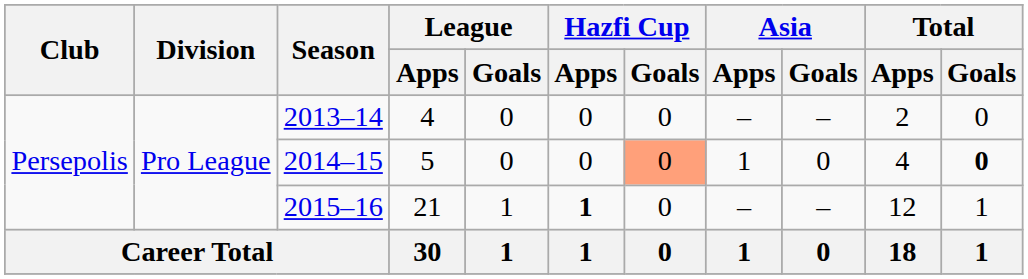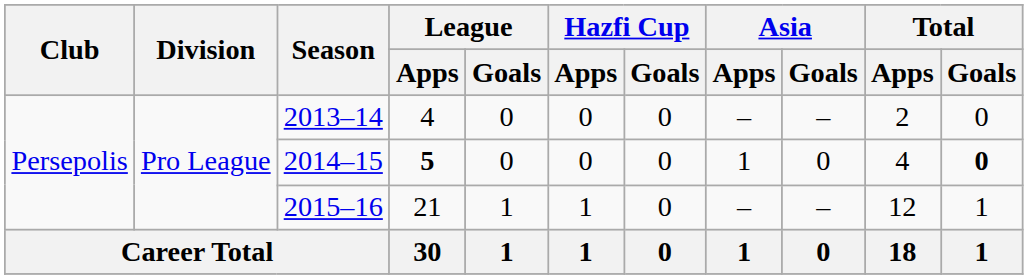(427, 161) normal -> (427, 161) bold
(665, 161) lightsalmon background -> (665, 161) no background
(586, 206) bold -> (586, 206) normal
